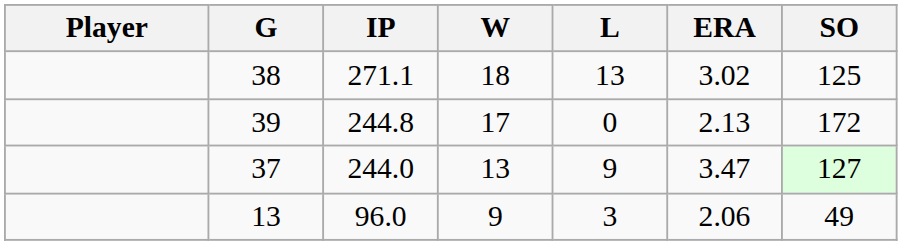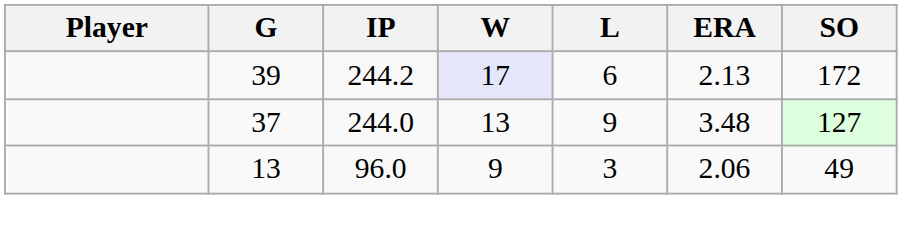- row: (266, 74)
(381, 121) 244.8 -> (381, 74) 244.2
(495, 121) no background -> (495, 74) lavender background
(610, 121) 0 -> (610, 74) 6
(725, 168) 3.47 -> (725, 121) 3.48
